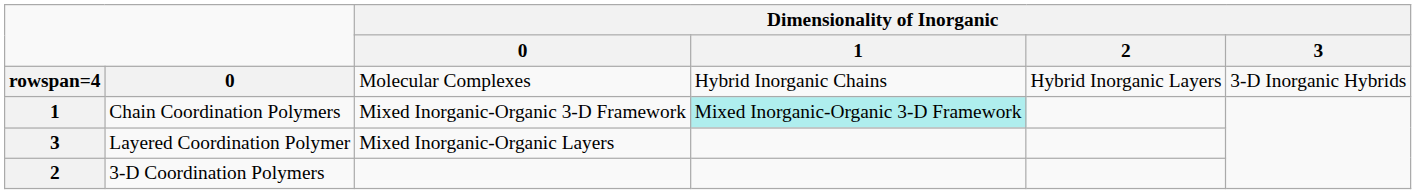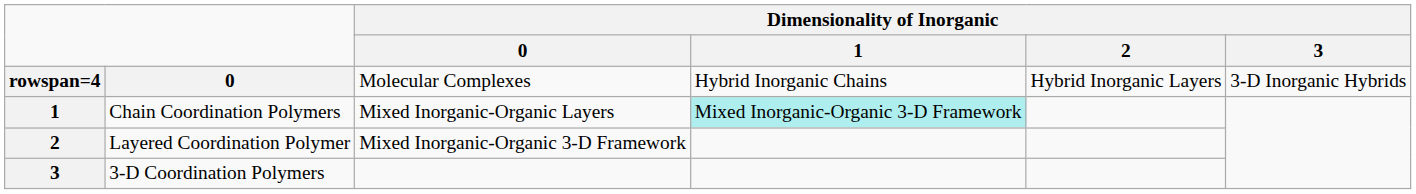(523, 111) Mixed Inorganic-Organic 3-D Framework -> (487, 111) Mixed Inorganic-Organic Layers
(55, 142) 3 -> (55, 142) 2
(487, 142) Mixed Inorganic-Organic Layers -> (523, 142) Mixed Inorganic-Organic 3-D Framework
(55, 173) 2 -> (55, 173) 3
